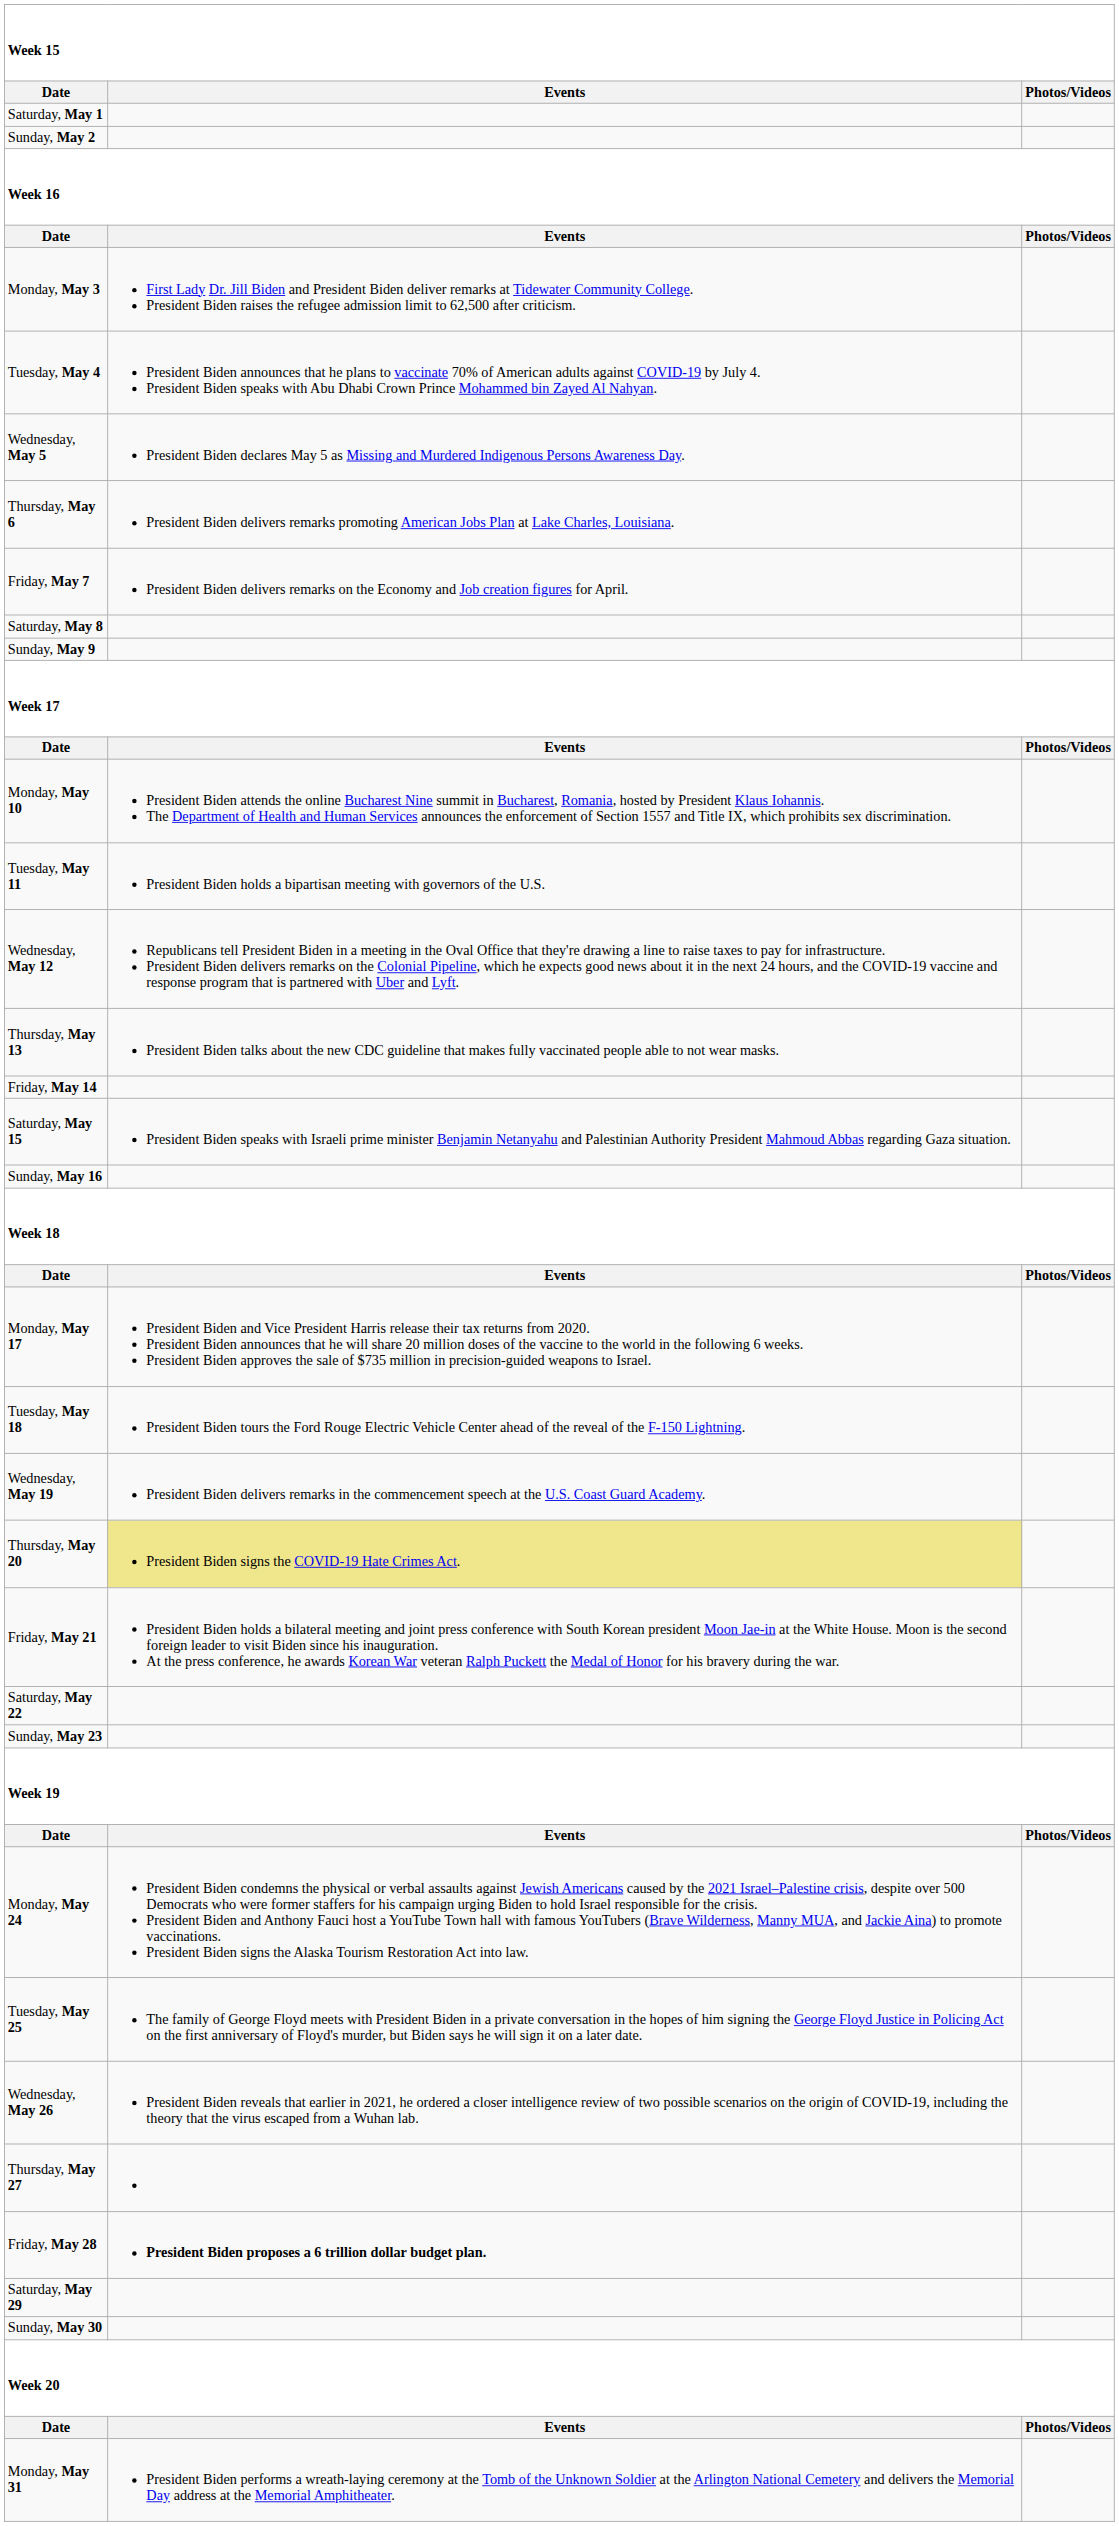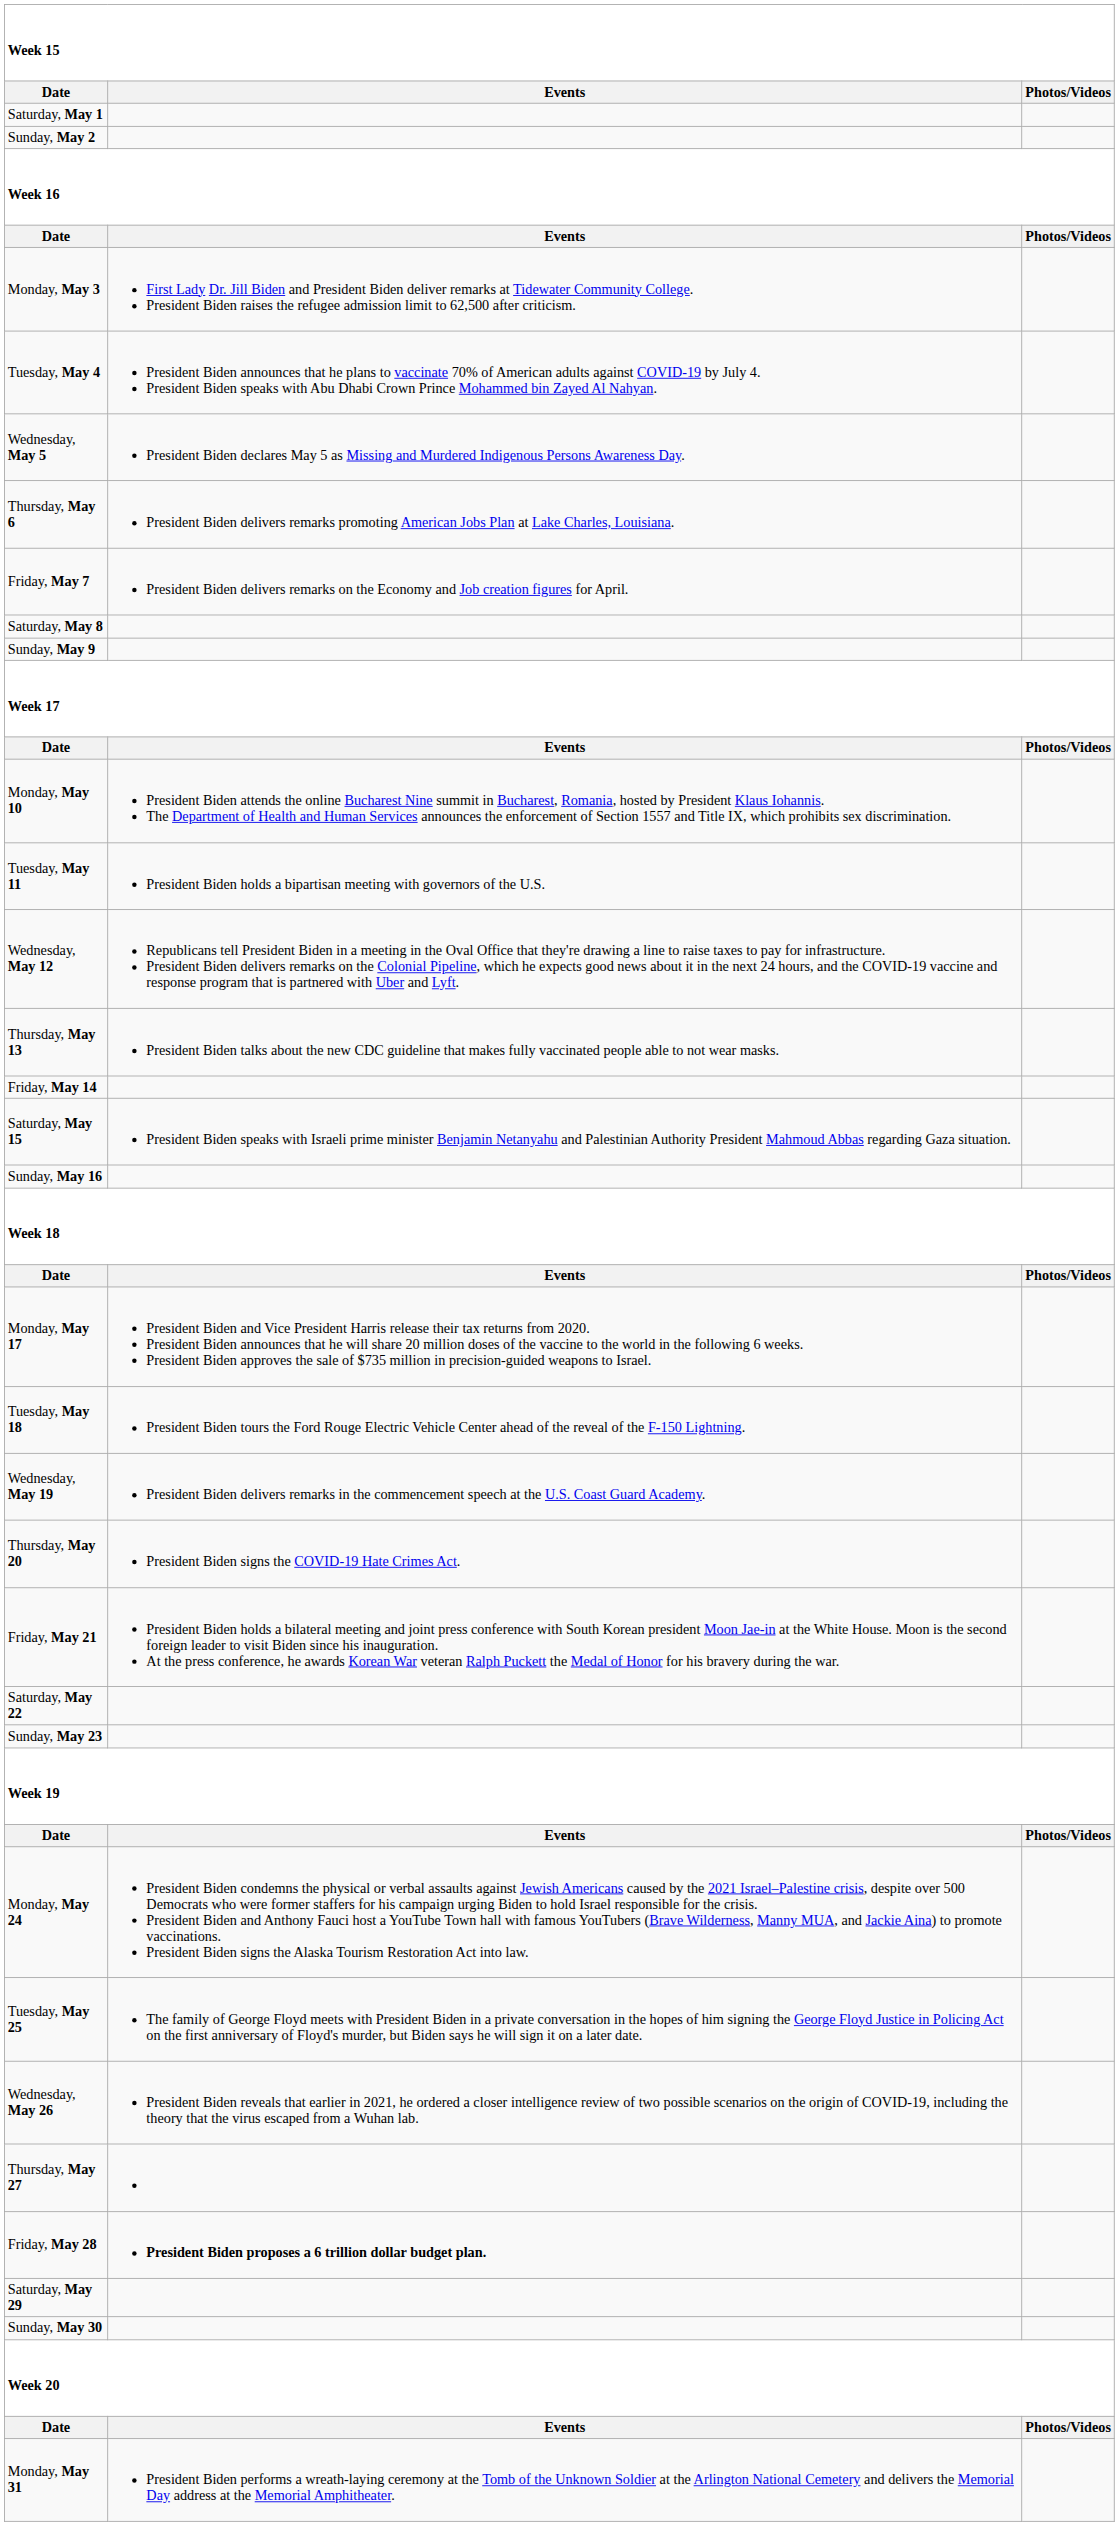(565, 1562) khaki background -> (565, 1562) no background
